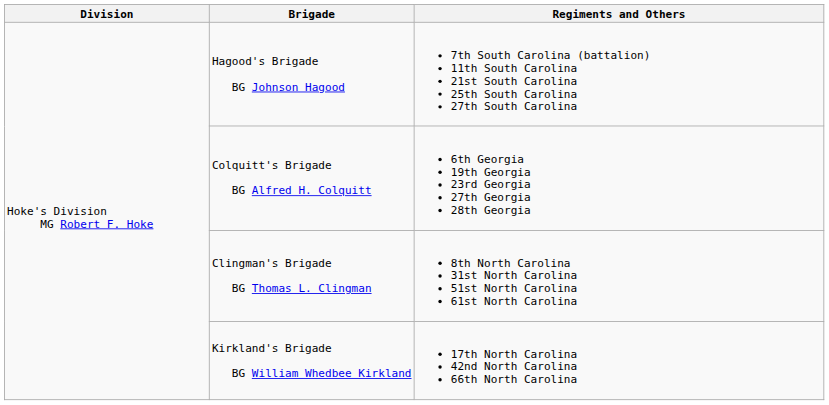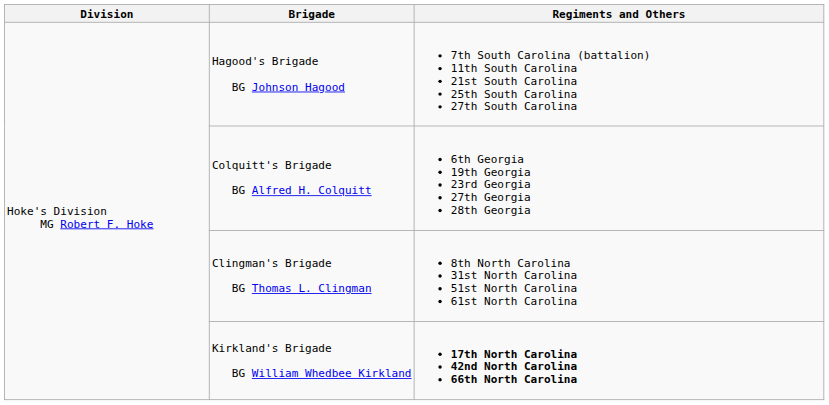(619, 367) normal -> (619, 367) bold
